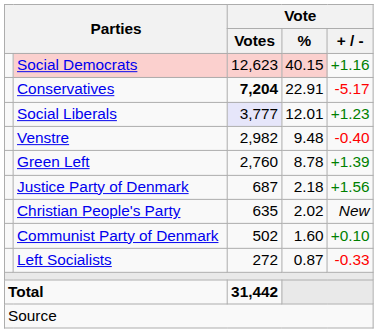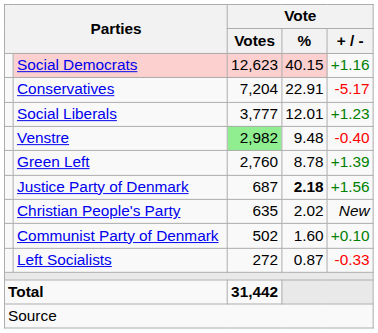(259, 89) bold -> (259, 89) normal
(259, 114) lavender background -> (259, 114) no background
(259, 138) no background -> (259, 138) lightgreen background
(309, 187) normal -> (309, 187) bold
